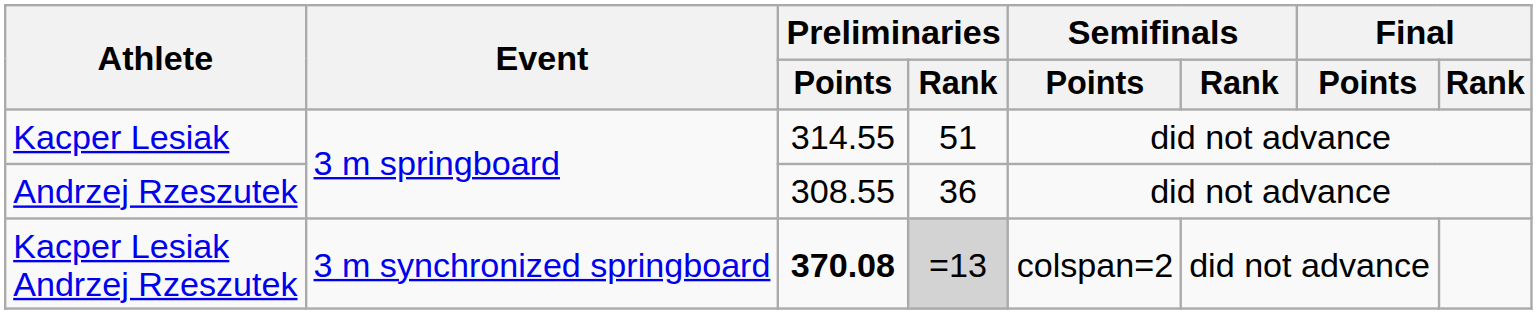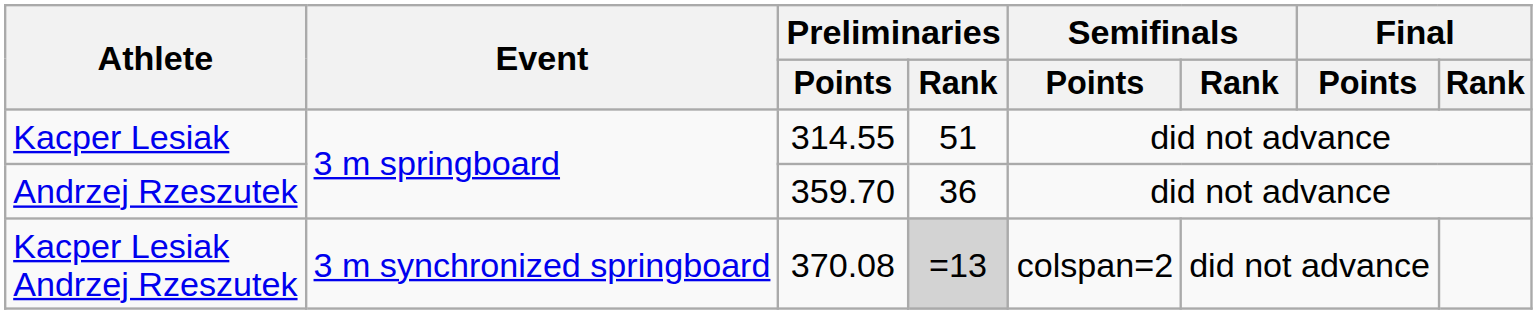(843, 191) 308.55 -> (843, 191) 359.70
(843, 264) bold -> (843, 264) normal
